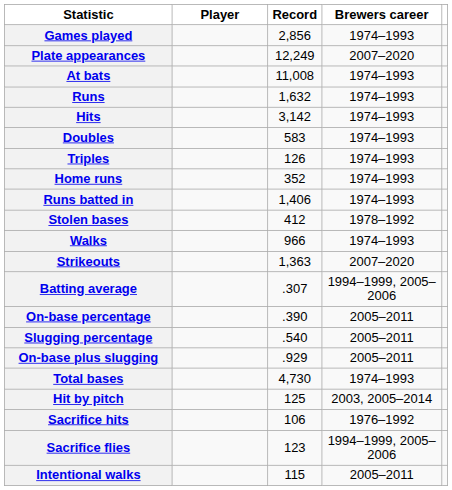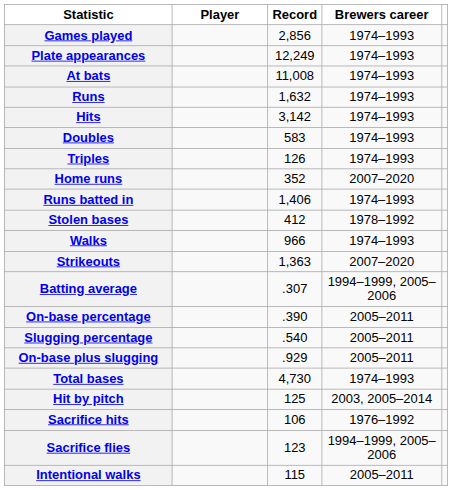(382, 55) 2007–2020 -> (382, 55) 1974–1993
(382, 179) 1974–1993 -> (382, 179) 2007–2020
